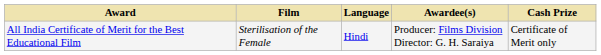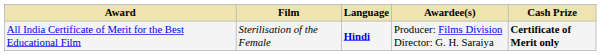(356, 36) normal -> (357, 36) bold
(539, 36) normal -> (541, 36) bold
